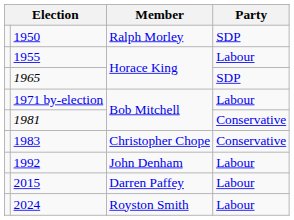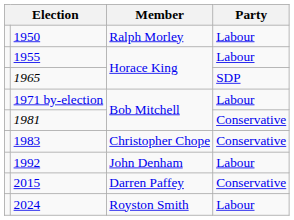(228, 36) SDP -> (235, 36) Labour
(235, 183) Labour -> (251, 183) Conservative
